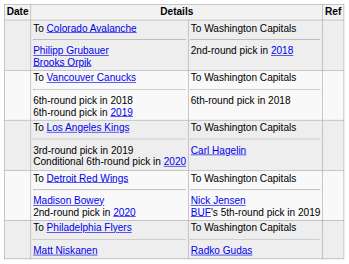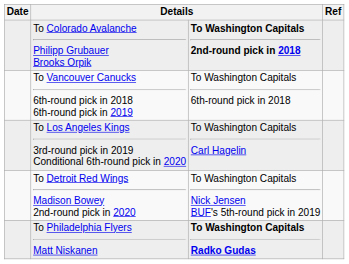(256, 39) normal -> (256, 39) bold
(256, 239) normal -> (256, 239) bold
